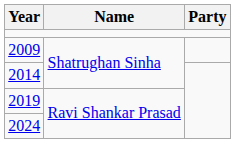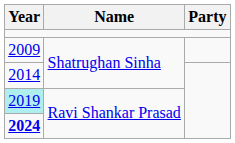(24, 100) no background -> (24, 100) paleturquoise background
(24, 126) normal -> (24, 126) bold
